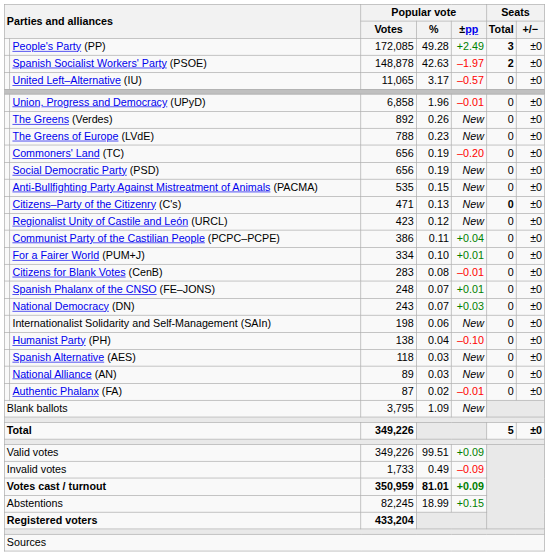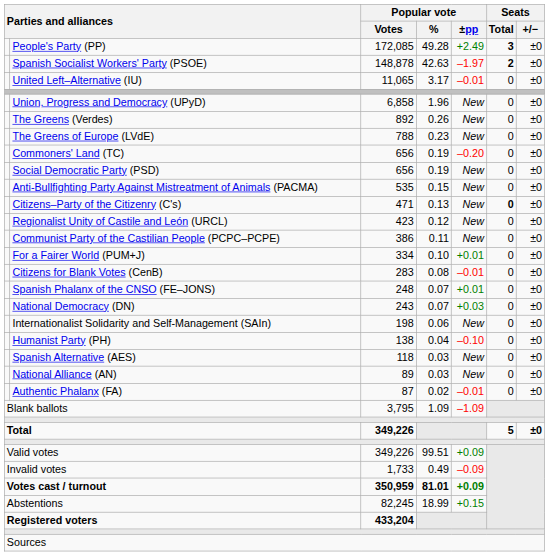(471, 81) –0.57 -> (471, 81) –0.01
(471, 102) –0.01 -> (473, 102) New
(470, 238) +0.04 -> (473, 238) New
(473, 408) New -> (471, 408) –1.09
